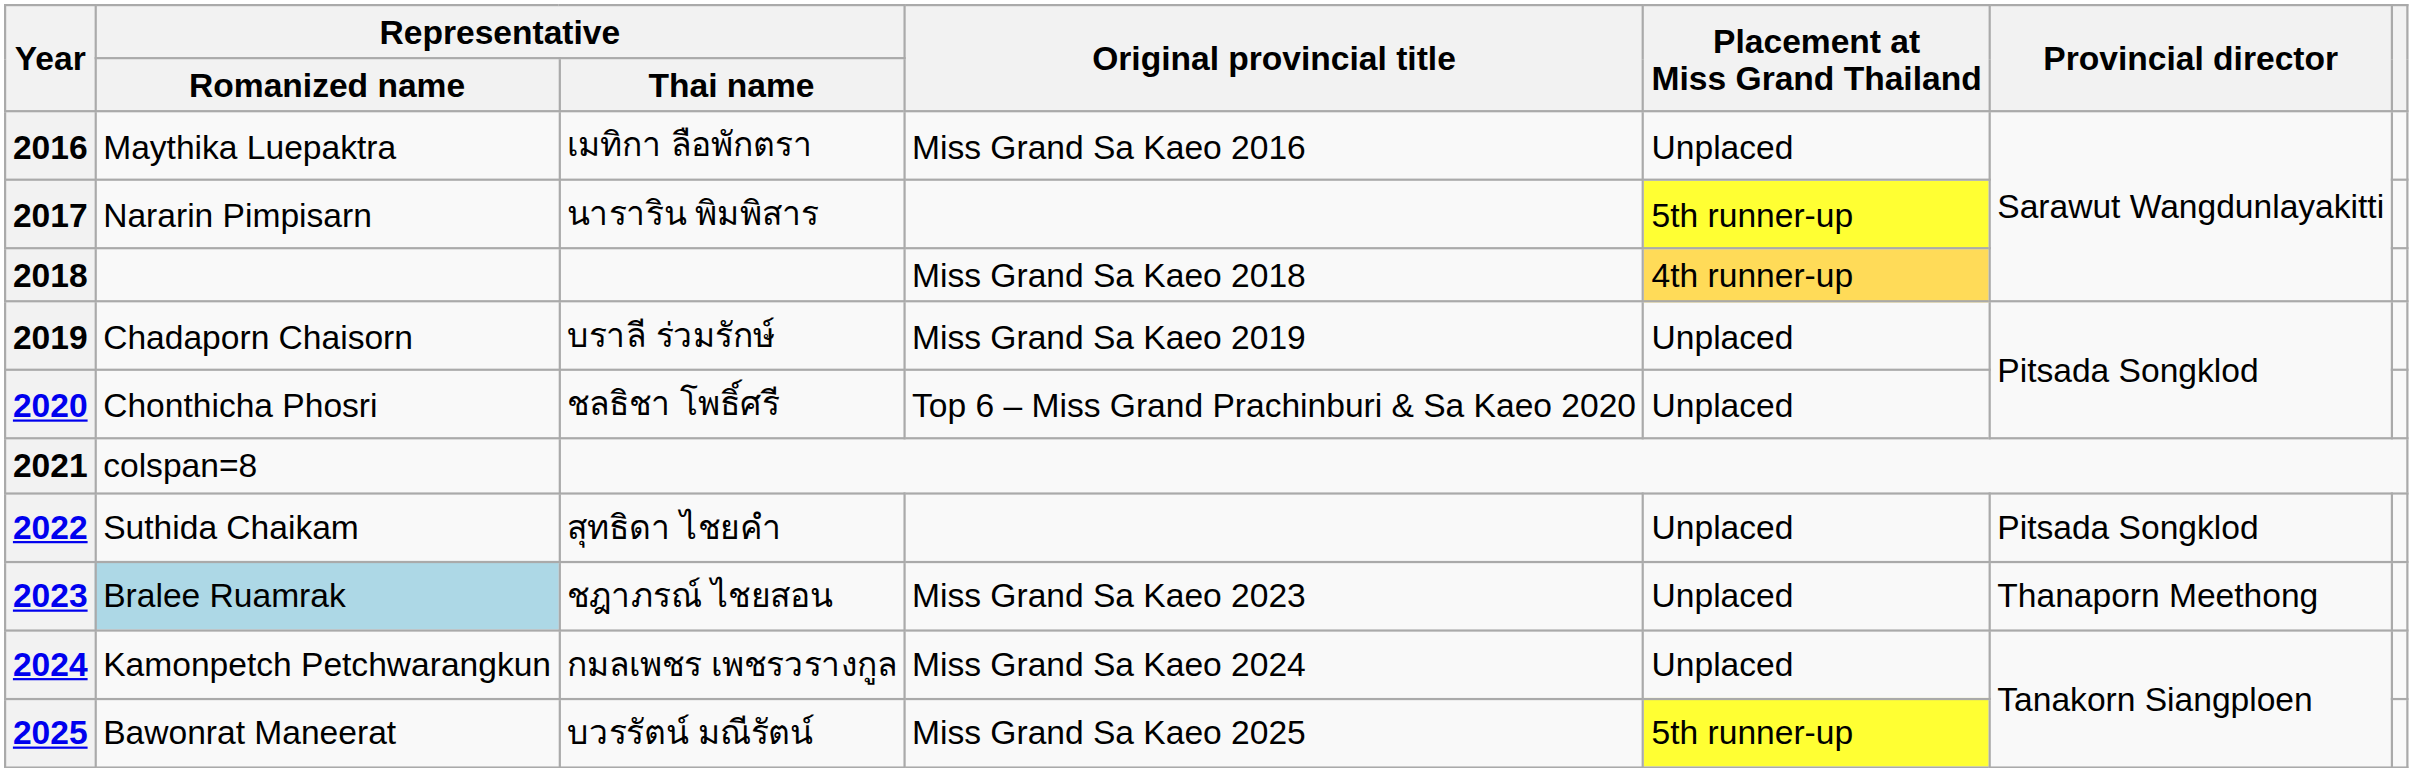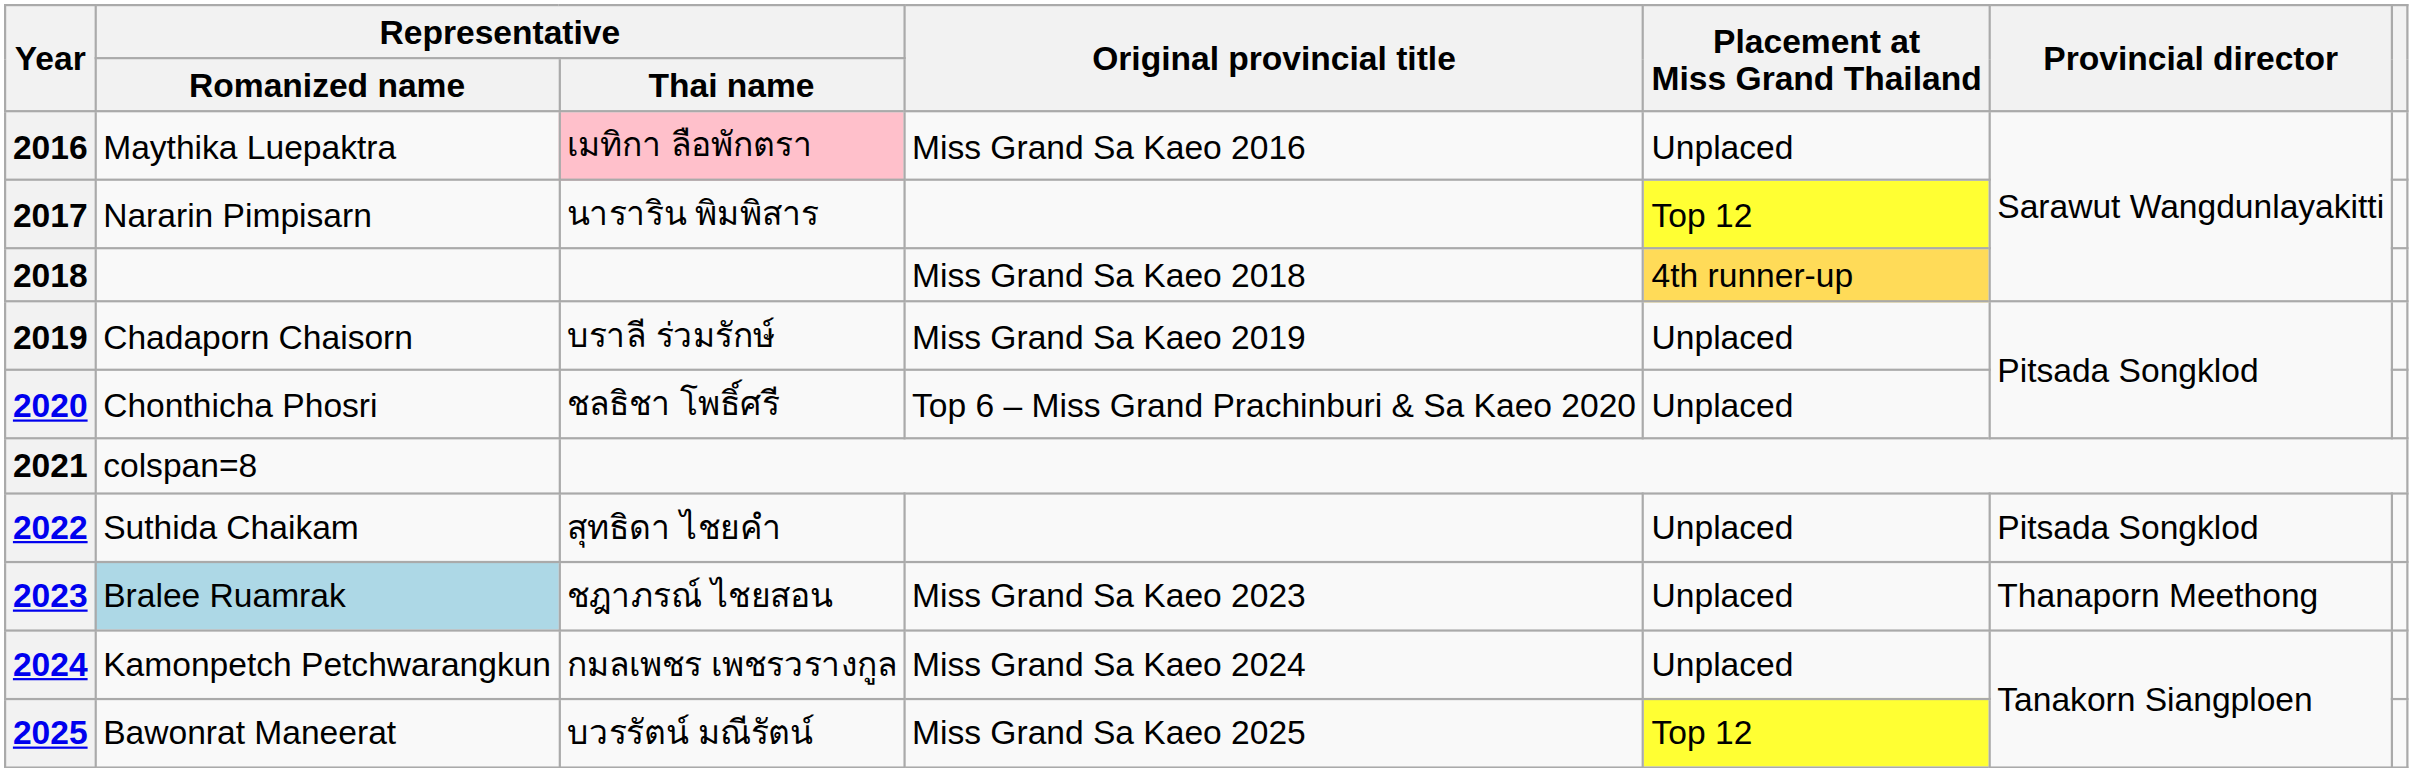(690, 145) no background -> (690, 145) pink background
(1752, 215) 5th runner-up -> (1702, 215) Top 12
(1752, 733) 5th runner-up -> (1702, 733) Top 12
